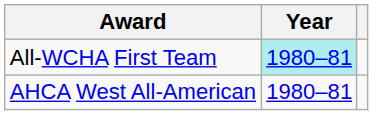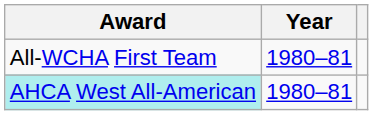(309, 57) paleturquoise background -> (309, 57) no background
(133, 92) no background -> (133, 92) paleturquoise background
